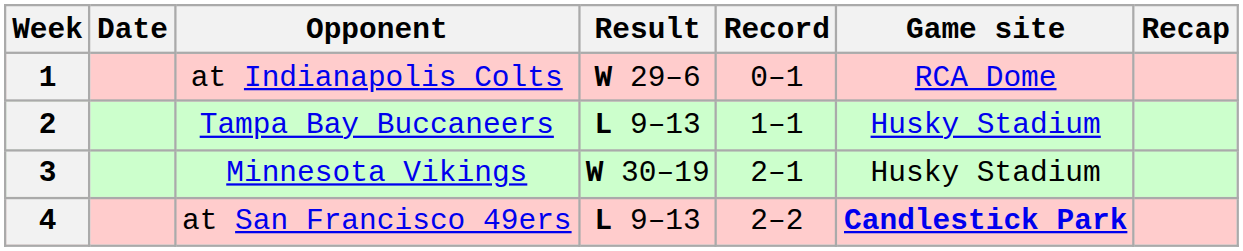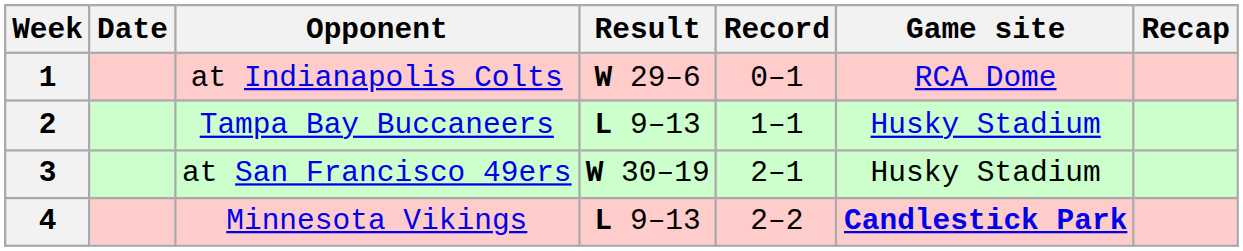(377, 173) Minnesota Vikings -> (377, 173) at San Francisco 49ers
(377, 222) at San Francisco 49ers -> (377, 222) Minnesota Vikings
